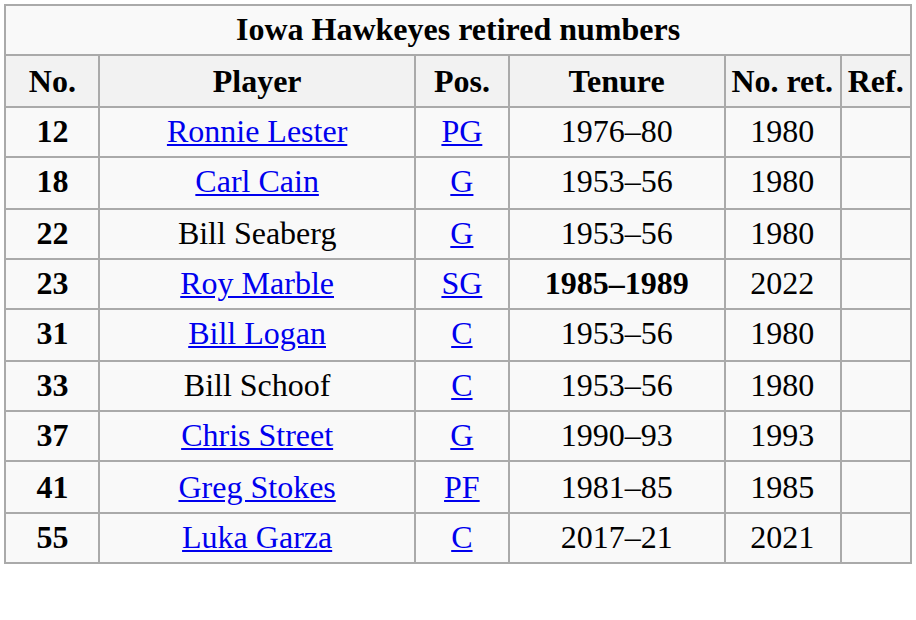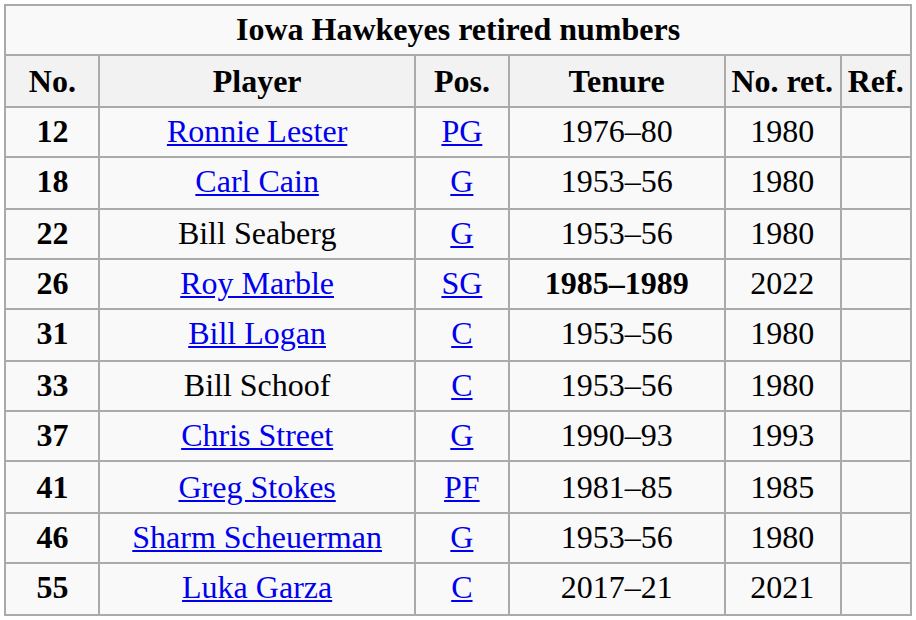(52, 283) 23 -> (52, 283) 26
+ row: (257, 537)
